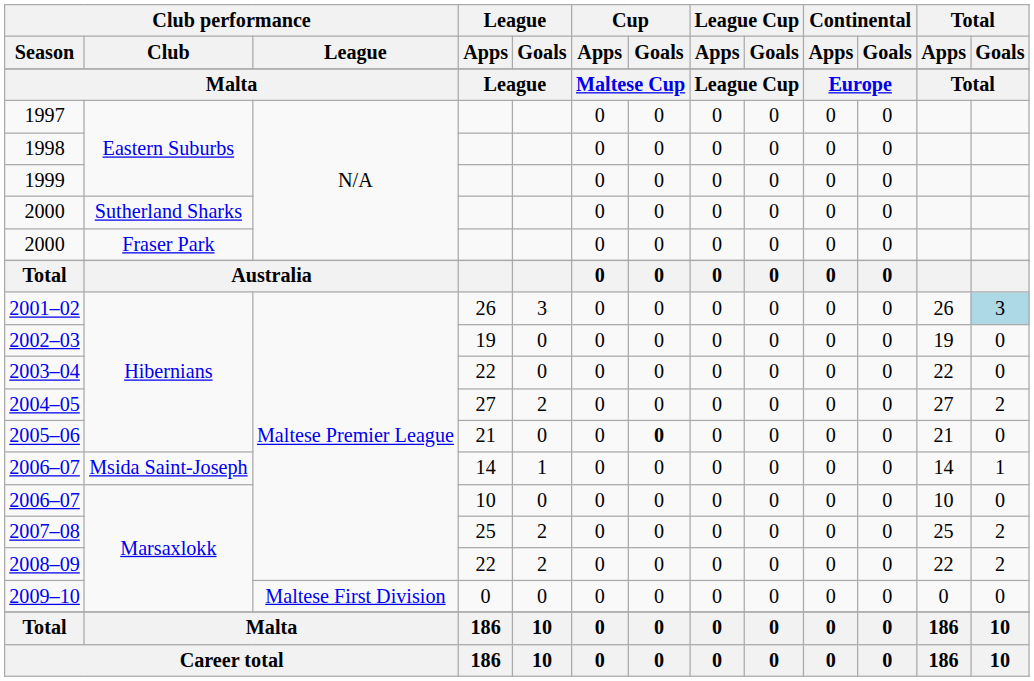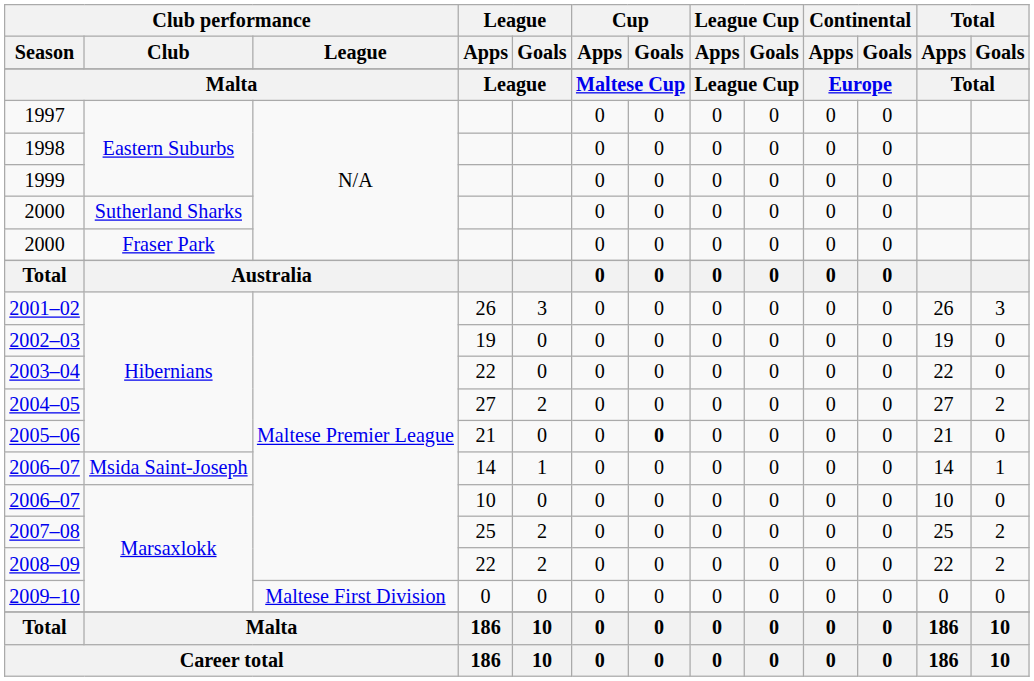(1000, 308) lightblue background -> (1000, 308) no background
